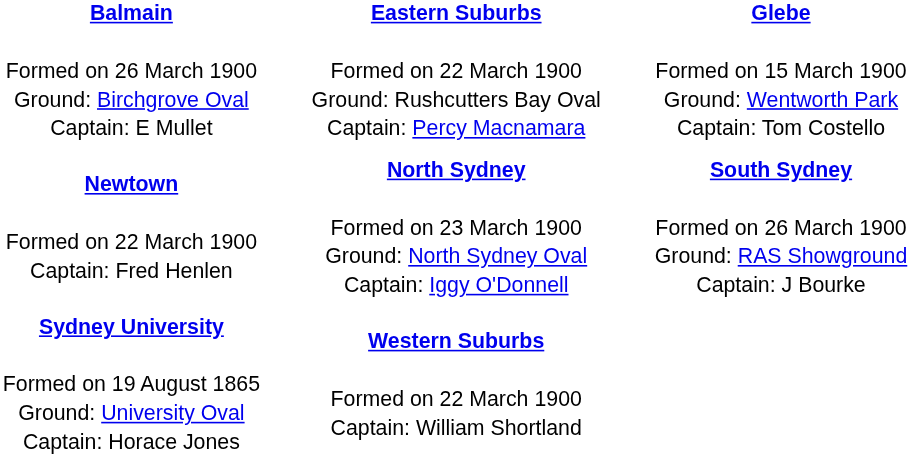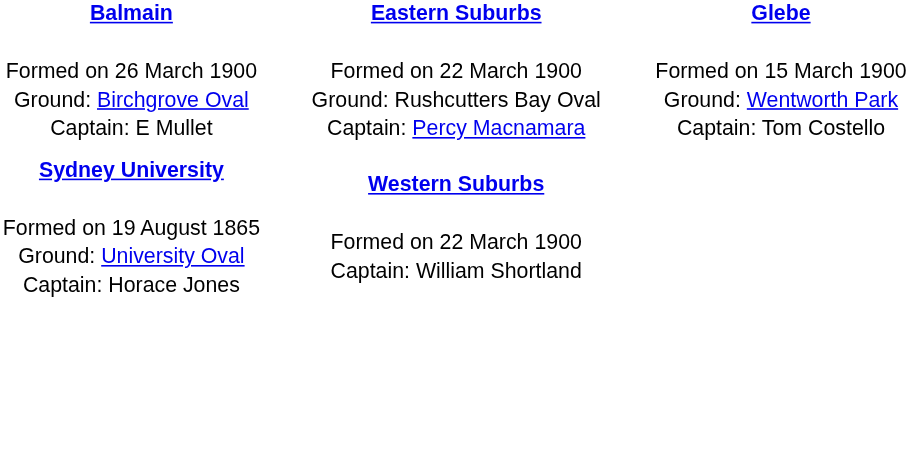- row: (131, 226)
